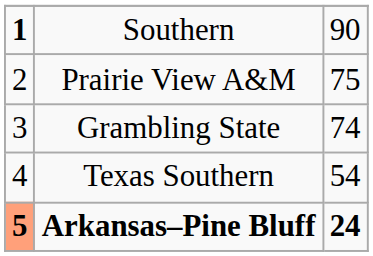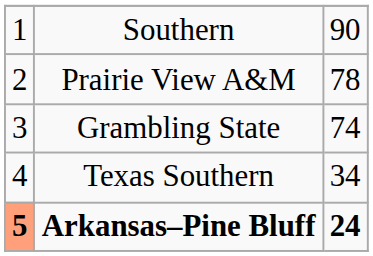(20, 29) bold -> (20, 29) normal
(345, 78) 75 -> (345, 78) 78
(345, 176) 54 -> (345, 176) 34
